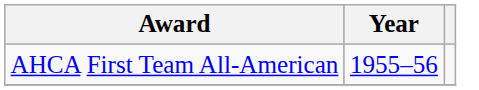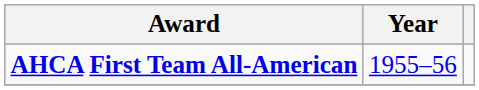(174, 64) normal -> (184, 64) bold
